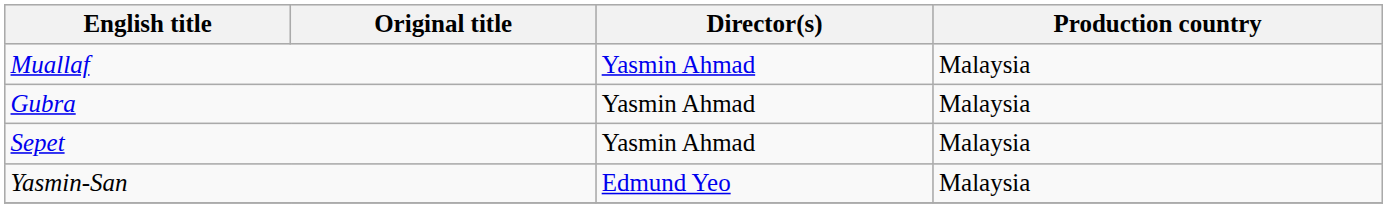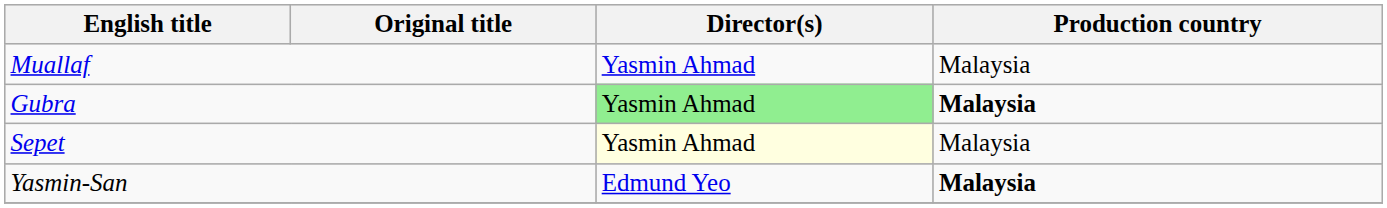(678, 103) no background -> (678, 103) lightgreen background
(985, 103) normal -> (987, 103) bold
(678, 143) no background -> (678, 143) lightyellow background
(985, 182) normal -> (987, 182) bold
